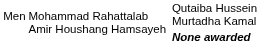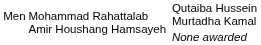(211, 37) bold -> (209, 37) normal
